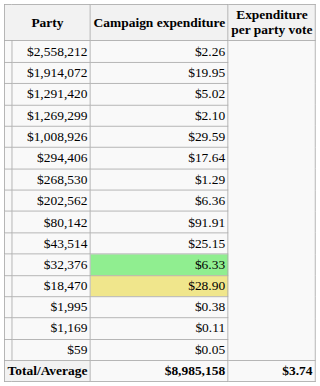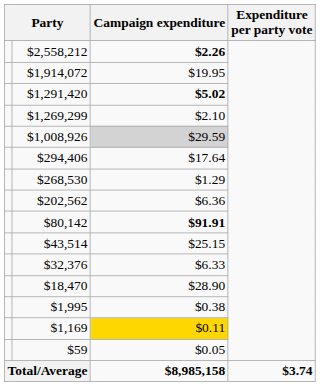(210, 51) normal -> (210, 51) bold
(210, 94) normal -> (210, 94) bold
(207, 136) no background -> (207, 136) lightgrey background
(207, 222) normal -> (207, 222) bold
(210, 264) lightgreen background -> (210, 264) no background
(207, 286) khaki background -> (207, 286) no background
(210, 328) no background -> (210, 328) gold background
